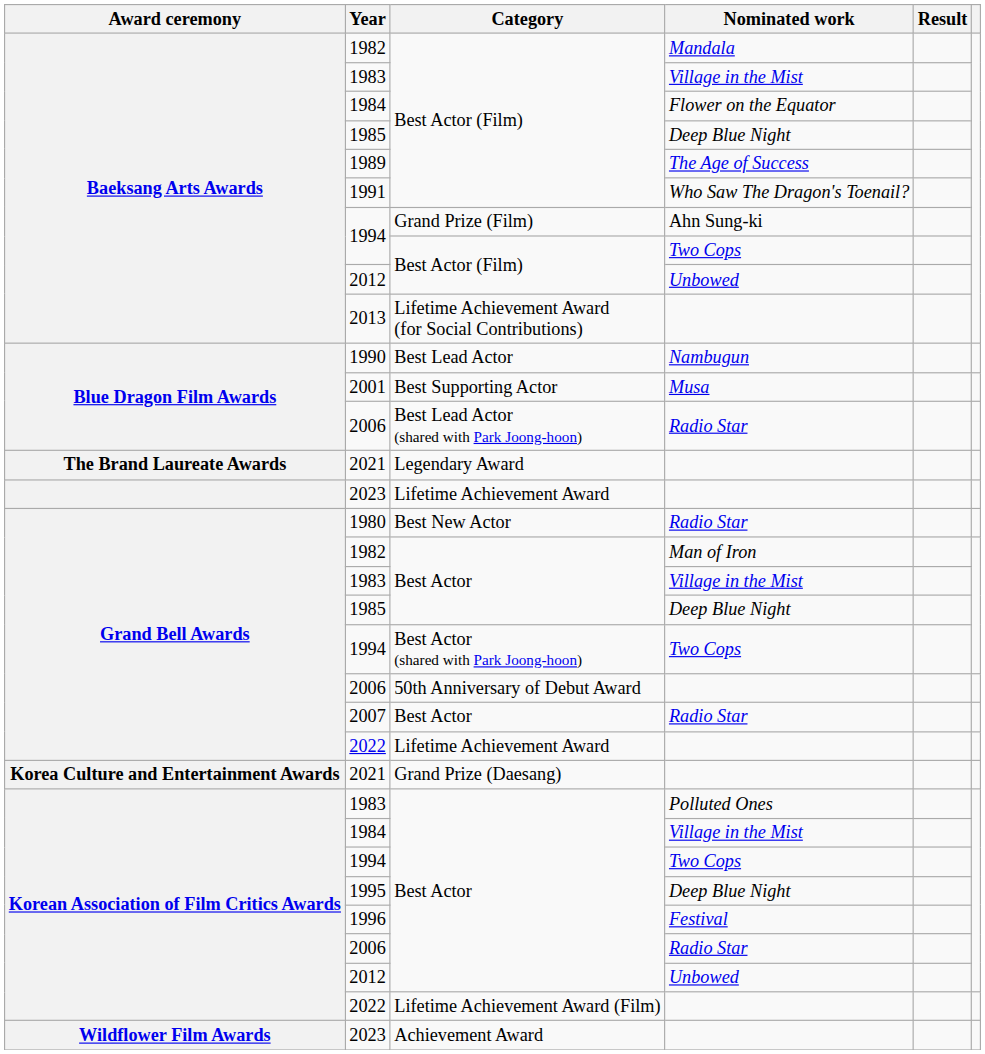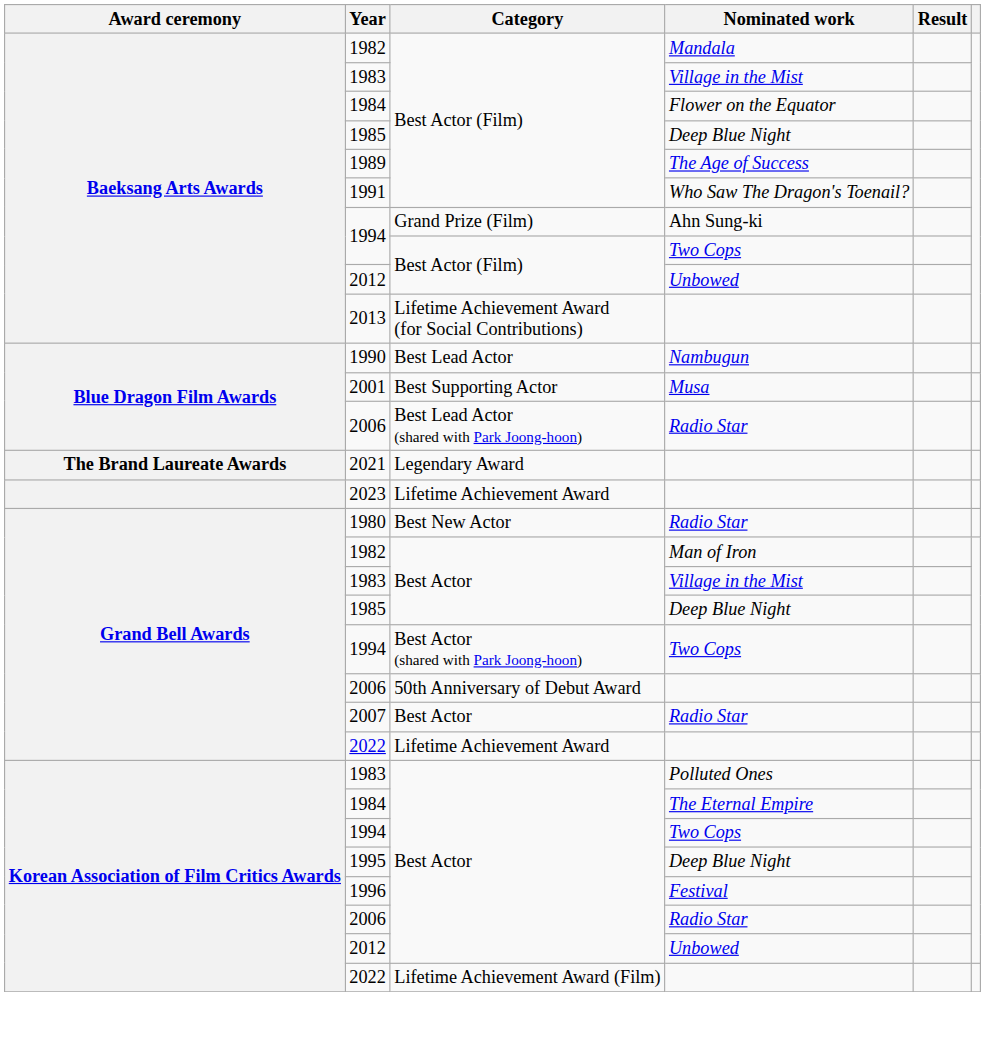- row: (368, 774)
(736, 832) Village in the Mist -> (741, 803) The Eternal Empire
- row: (368, 1035)
